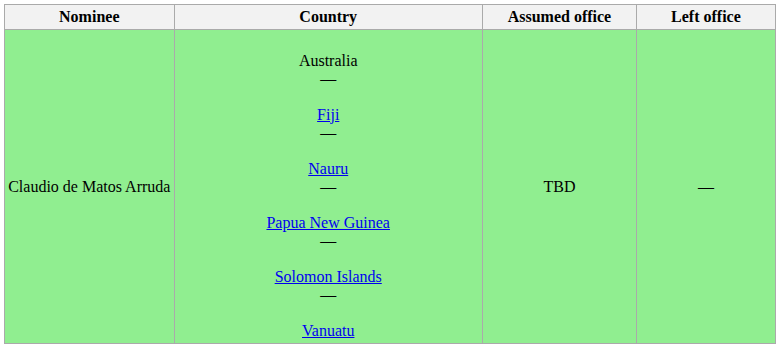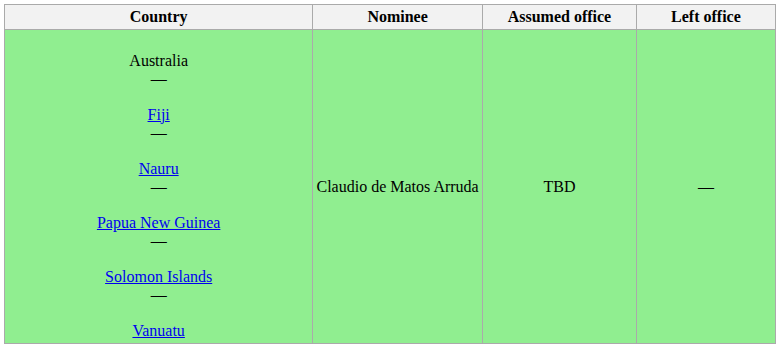columns swapped: (328, 17) <-> (89, 17)
